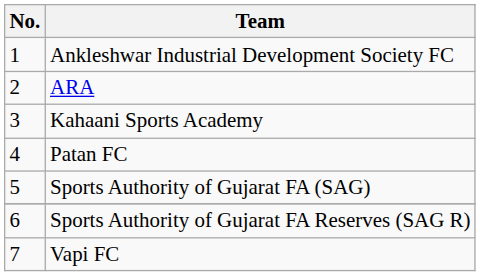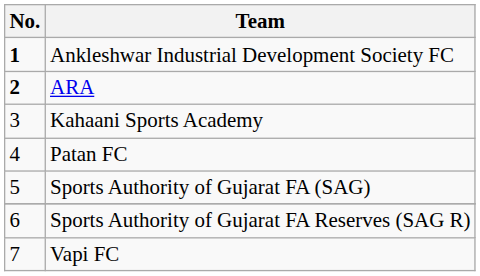(15, 54) normal -> (15, 54) bold
(15, 87) normal -> (15, 87) bold
